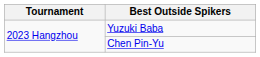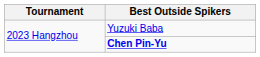(135, 44) normal -> (137, 44) bold
